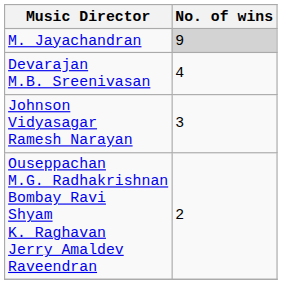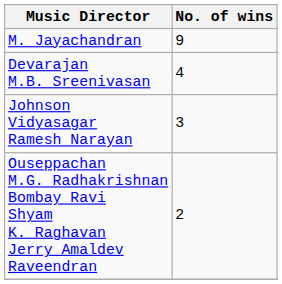(180, 41) lightgrey background -> (180, 41) no background
